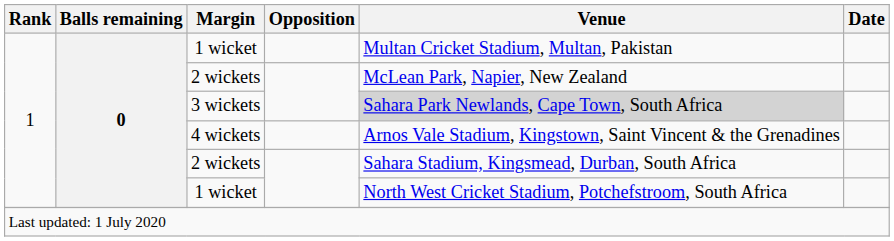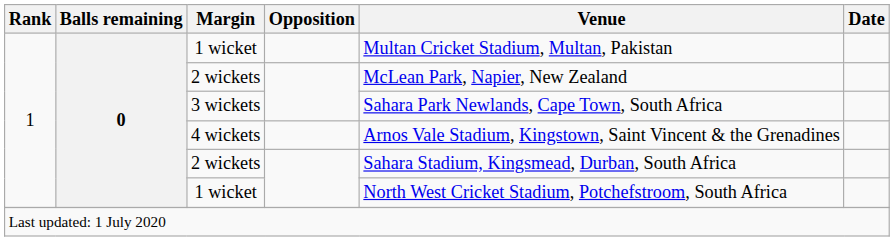(543, 105) lightgrey background -> (543, 105) no background
